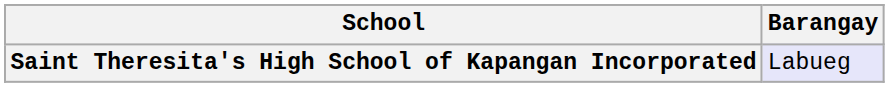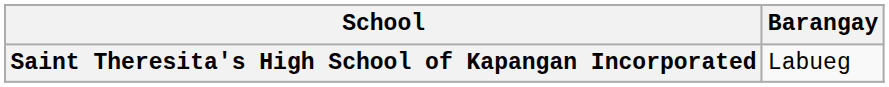(809, 63) lavender background -> (809, 63) no background
